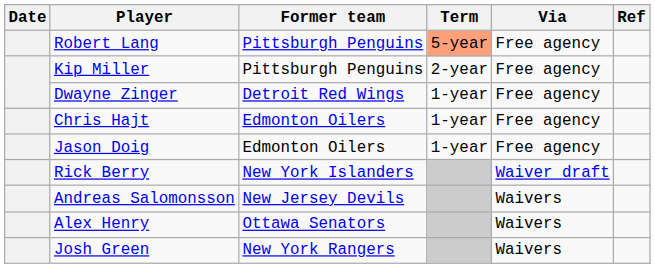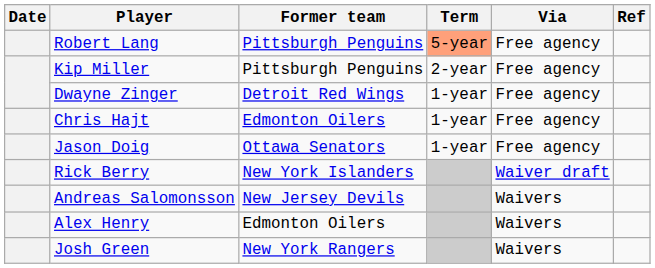(314, 147) Edmonton Oilers -> (314, 147) Ottawa Senators
(314, 224) Ottawa Senators -> (314, 224) Edmonton Oilers
